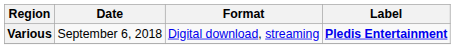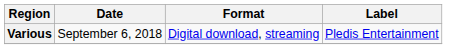(386, 33) bold -> (382, 33) normal
